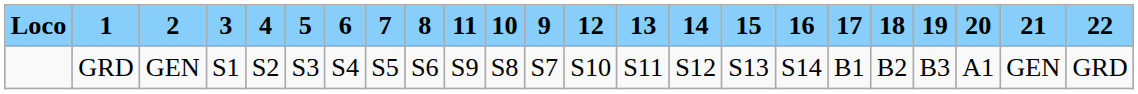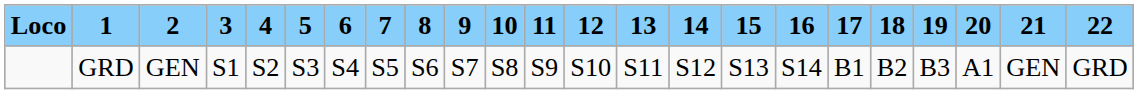columns swapped: (544, 25) <-> (465, 25)
